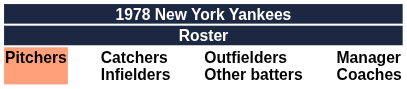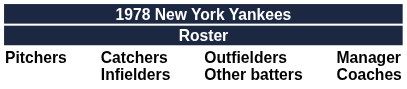(36, 57) lightsalmon background -> (36, 57) no background
